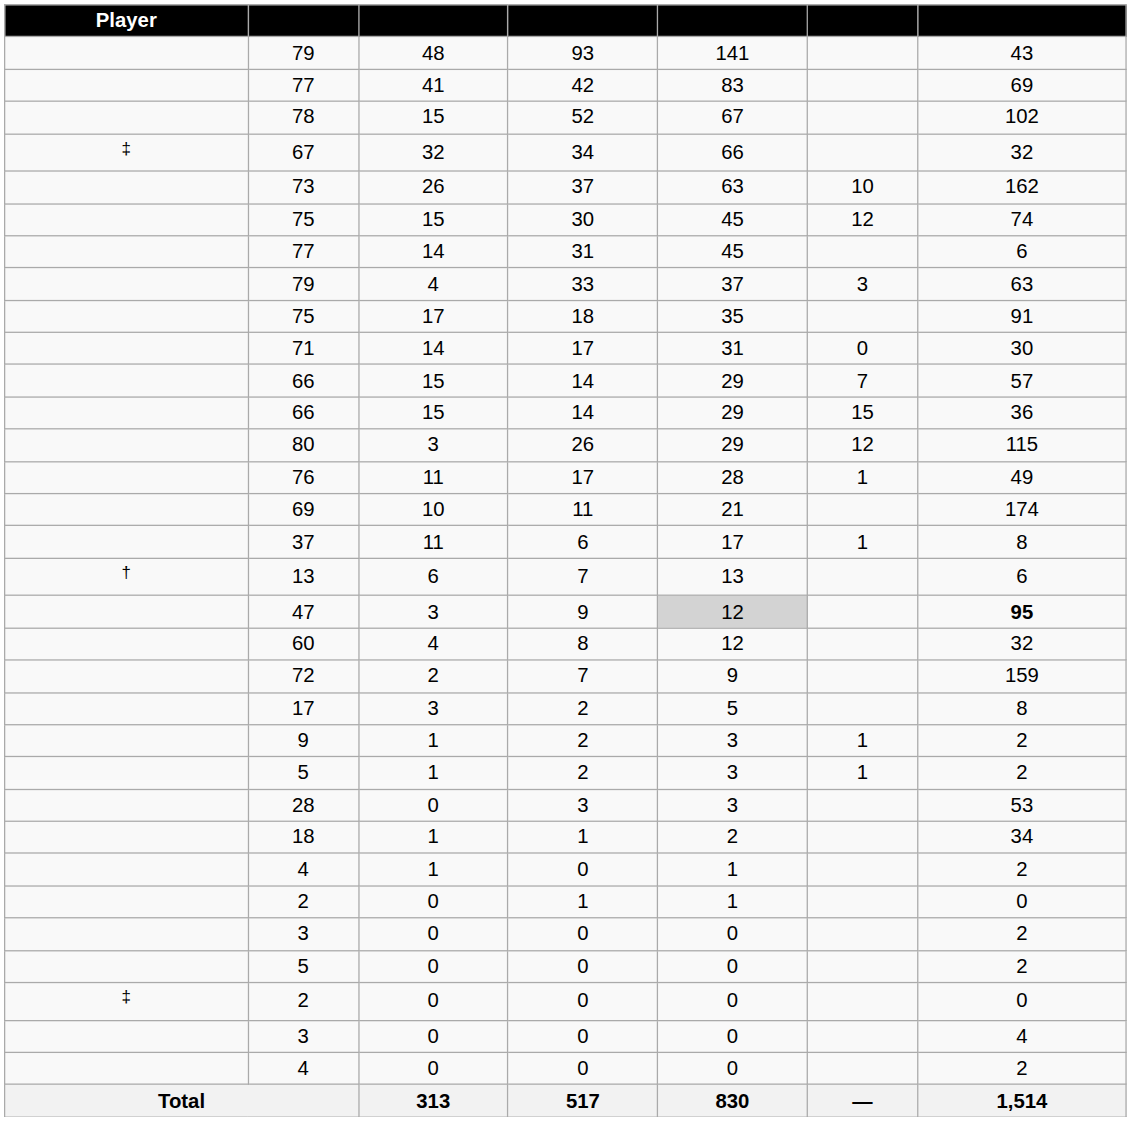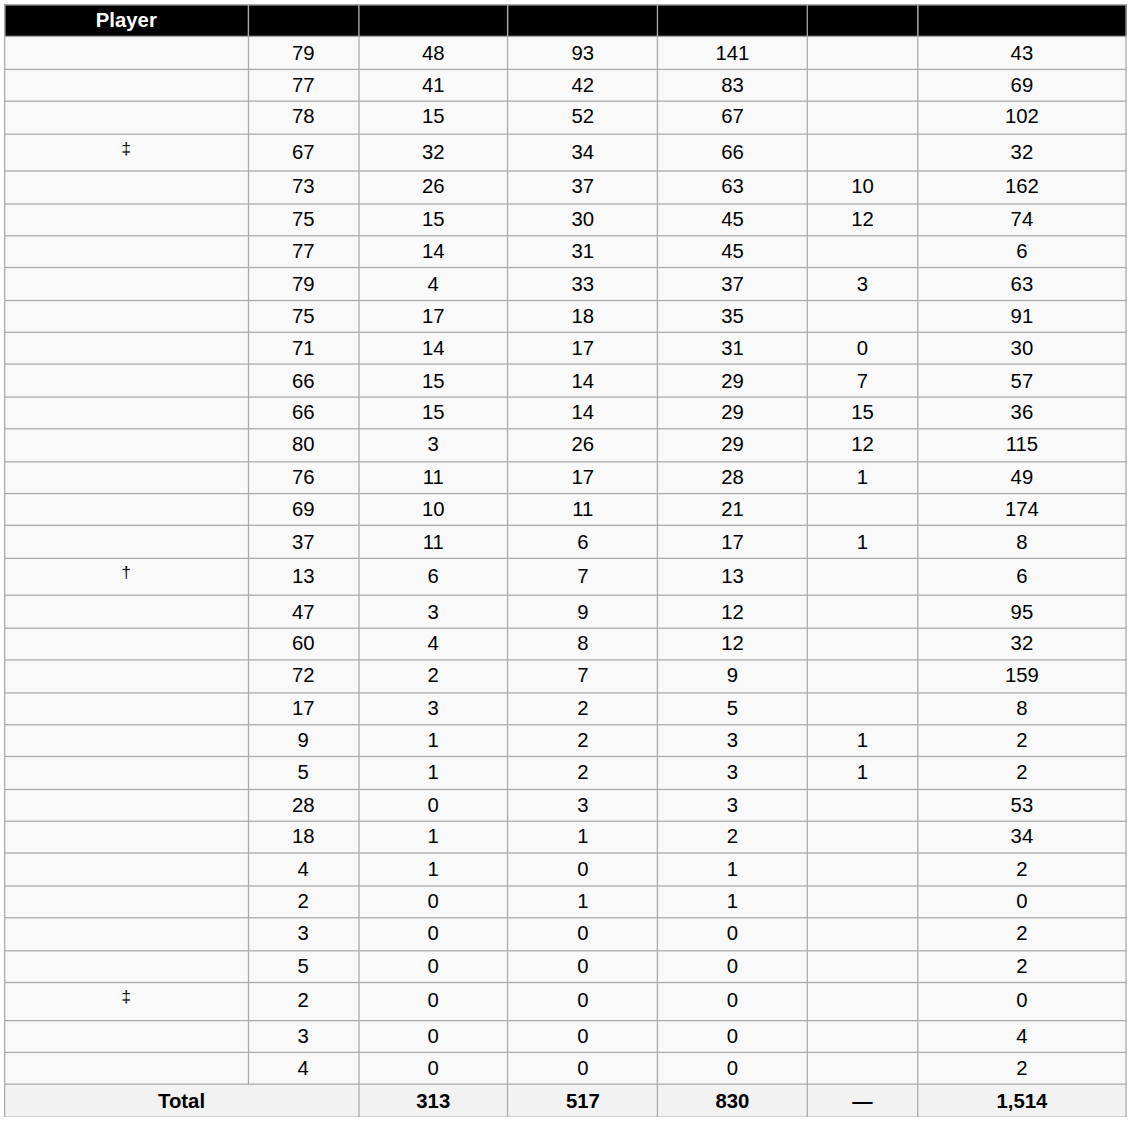(732, 611) lightgrey background -> (732, 611) no background
(1022, 611) bold -> (1022, 611) normal
